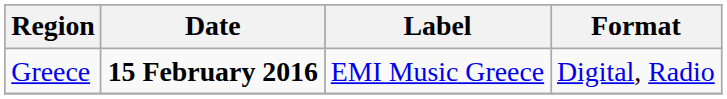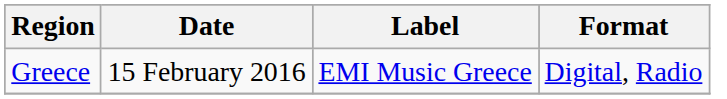(213, 70) bold -> (207, 70) normal
